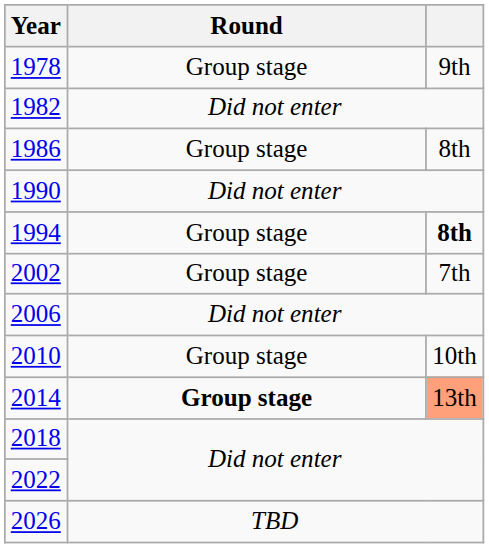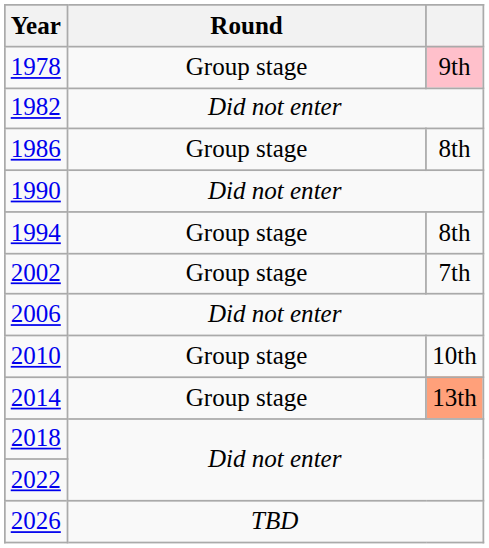(455, 66) no background -> (455, 66) pink background
(455, 232) bold -> (455, 232) normal
(247, 397) bold -> (247, 397) normal
